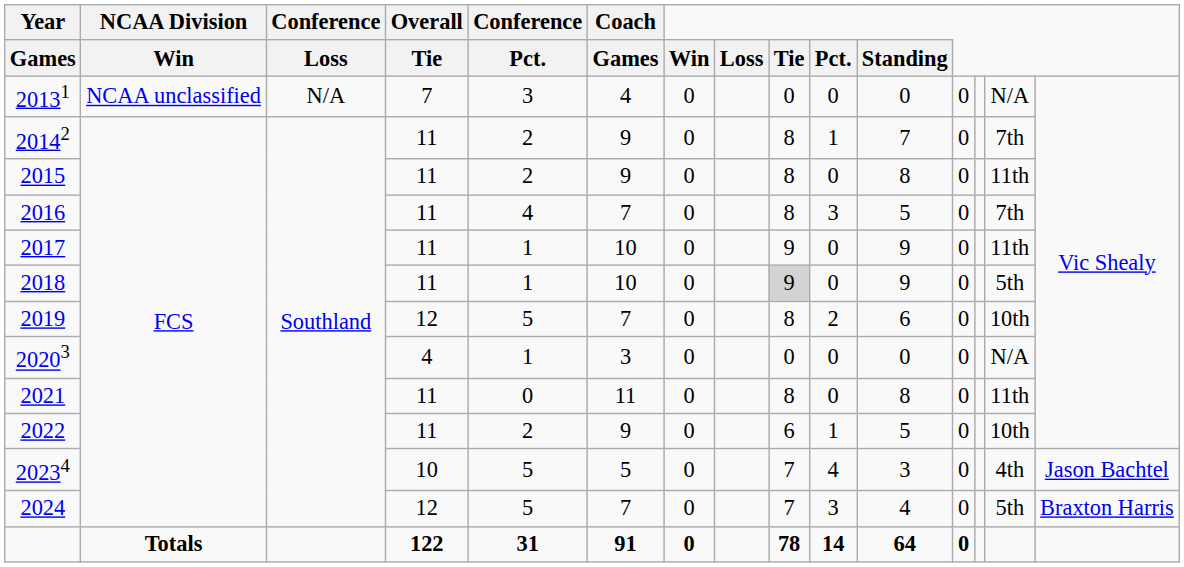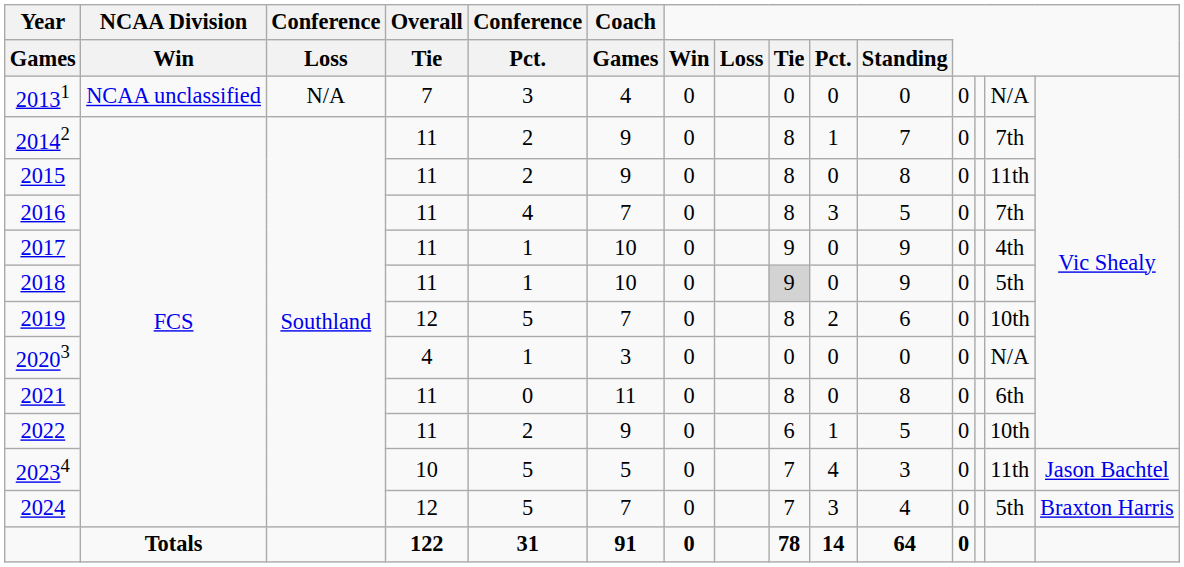(1010, 247) 11th -> (1010, 247) 4th
(1010, 395) 11th -> (1010, 395) 6th
(1010, 469) 4th -> (1010, 469) 11th
